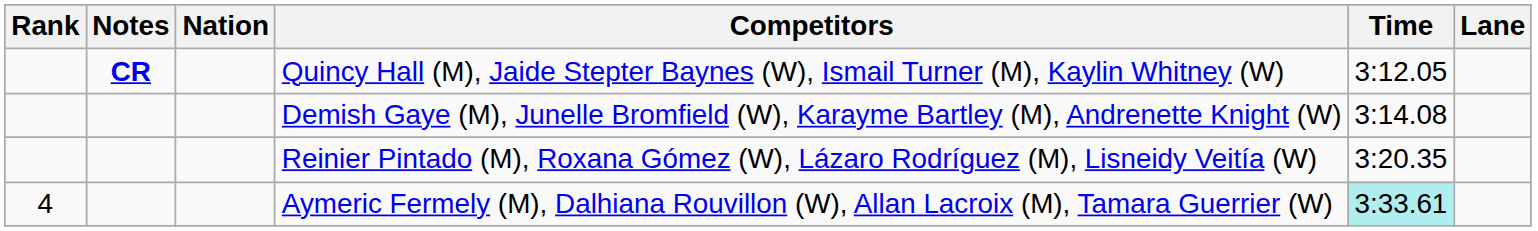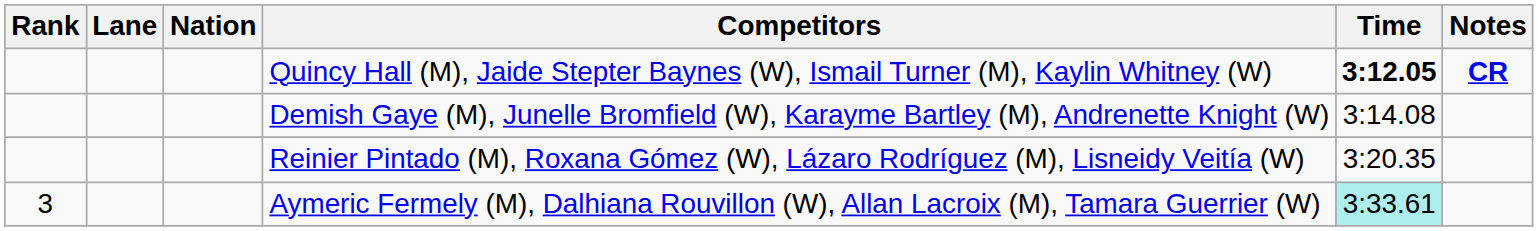columns swapped: (1493, 26) <-> (131, 26)
(1401, 70) normal -> (1389, 70) bold
(45, 203) 4 -> (45, 203) 3
